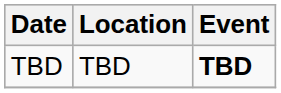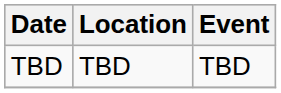(226, 66) bold -> (225, 66) normal
